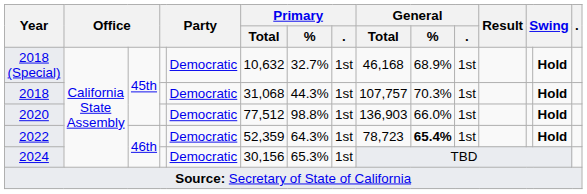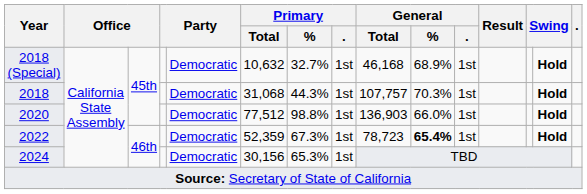(310, 136) 64.3% -> (310, 136) 67.3%
